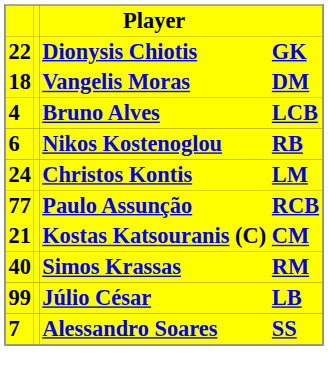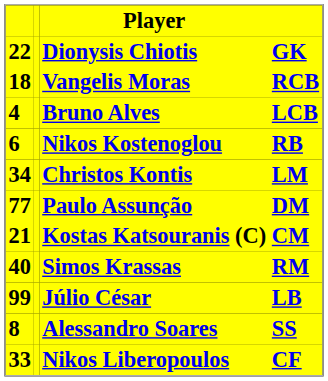(290, 82) DM -> (295, 82) RCB
(20, 174) 24 -> (20, 174) 34
(295, 205) RCB -> (290, 205) DM
(14, 328) 7 -> (14, 328) 8
+ row: (136, 359)
